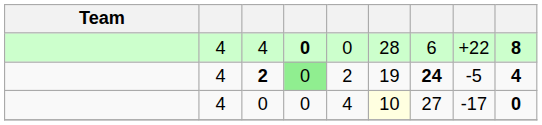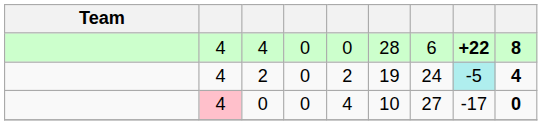(305, 47) bold -> (305, 47) normal
(474, 47) normal -> (474, 47) bold
(263, 76) bold -> (263, 76) normal
(305, 76) lightgreen background -> (305, 76) no background
(432, 76) bold -> (432, 76) normal
(474, 76) no background -> (474, 76) paleturquoise background
(220, 104) no background -> (220, 104) pink background
(389, 104) lightyellow background -> (389, 104) no background
